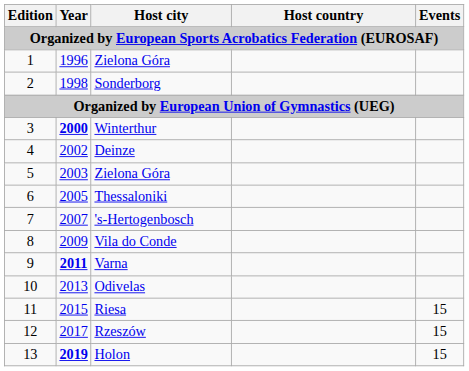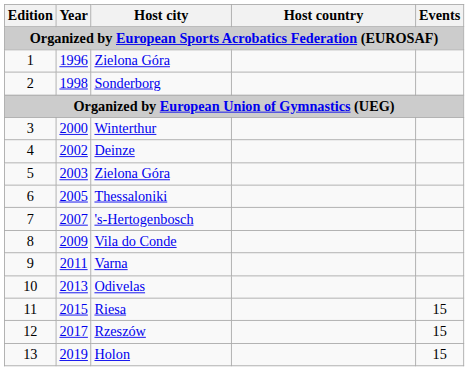(74, 128) bold -> (74, 128) normal
(74, 264) bold -> (74, 264) normal
(74, 354) bold -> (74, 354) normal
